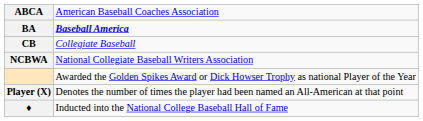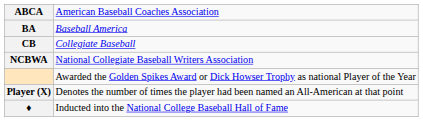(92, 28) bold -> (91, 28) normal
